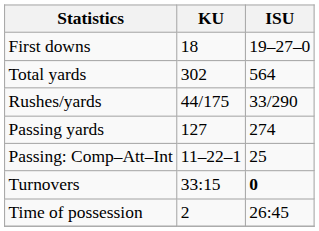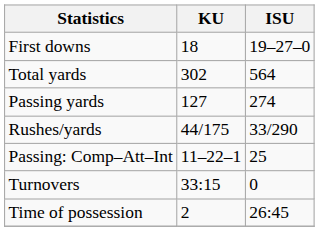rows swapped: (55, 101) <-> (56, 129)
(254, 184) bold -> (254, 184) normal
